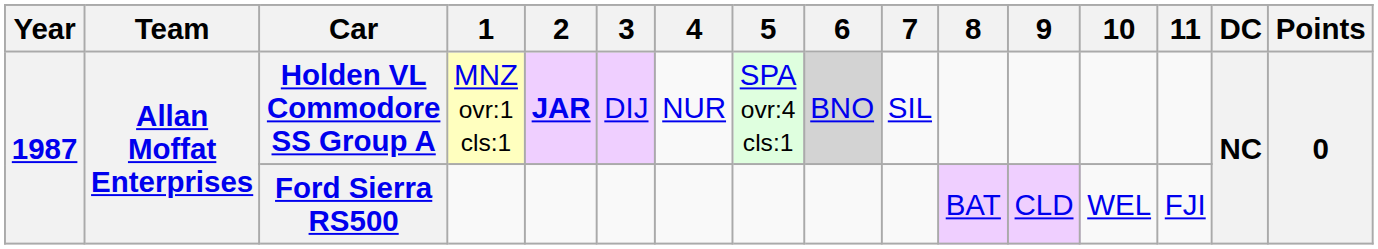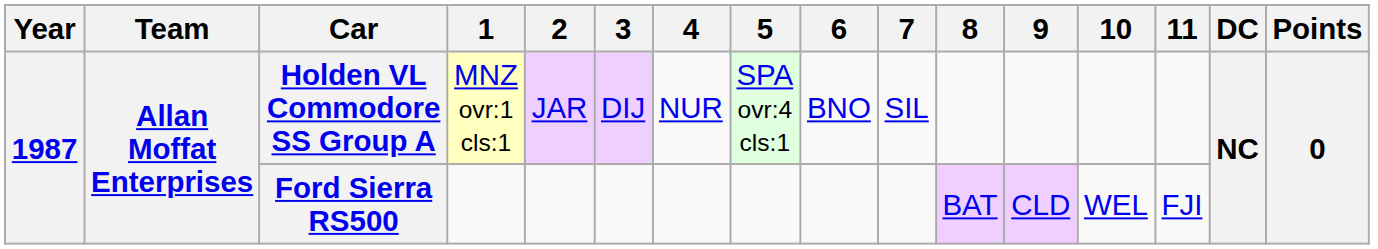(561, 108) bold -> (559, 108) normal
(842, 108) lightgrey background -> (839, 108) no background
